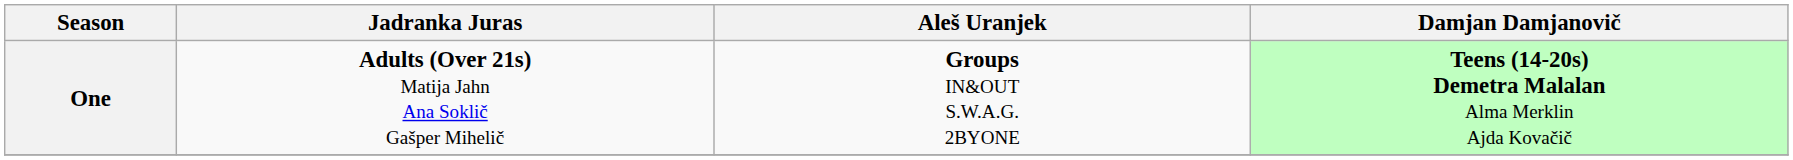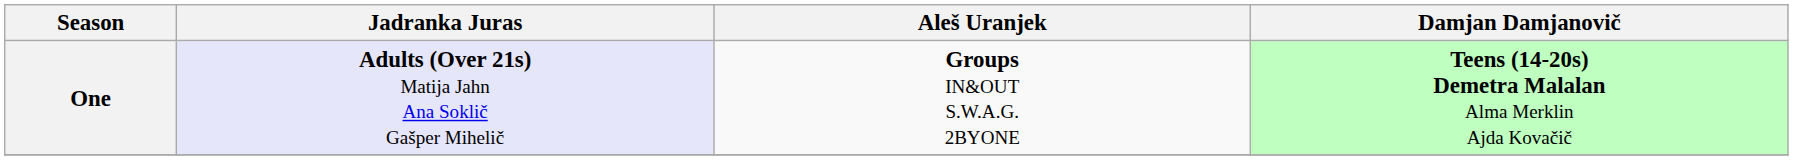(445, 97) no background -> (445, 97) lavender background
